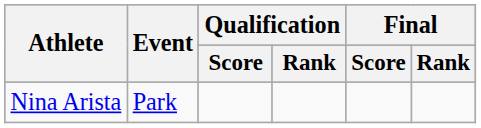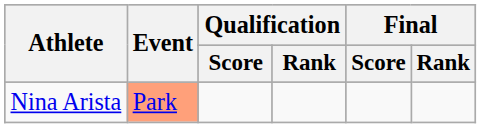(155, 102) no background -> (155, 102) lightsalmon background
